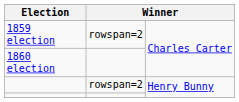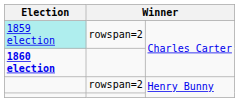(31, 35) no background -> (31, 35) paleturquoise background
(31, 62) normal -> (31, 62) bold
